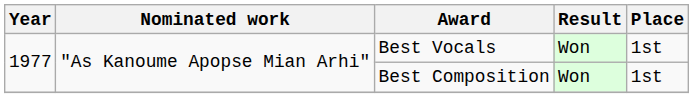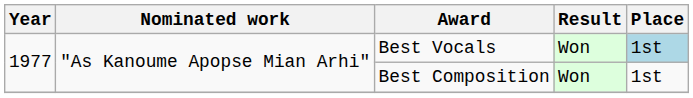(647, 48) no background -> (647, 48) lightblue background
